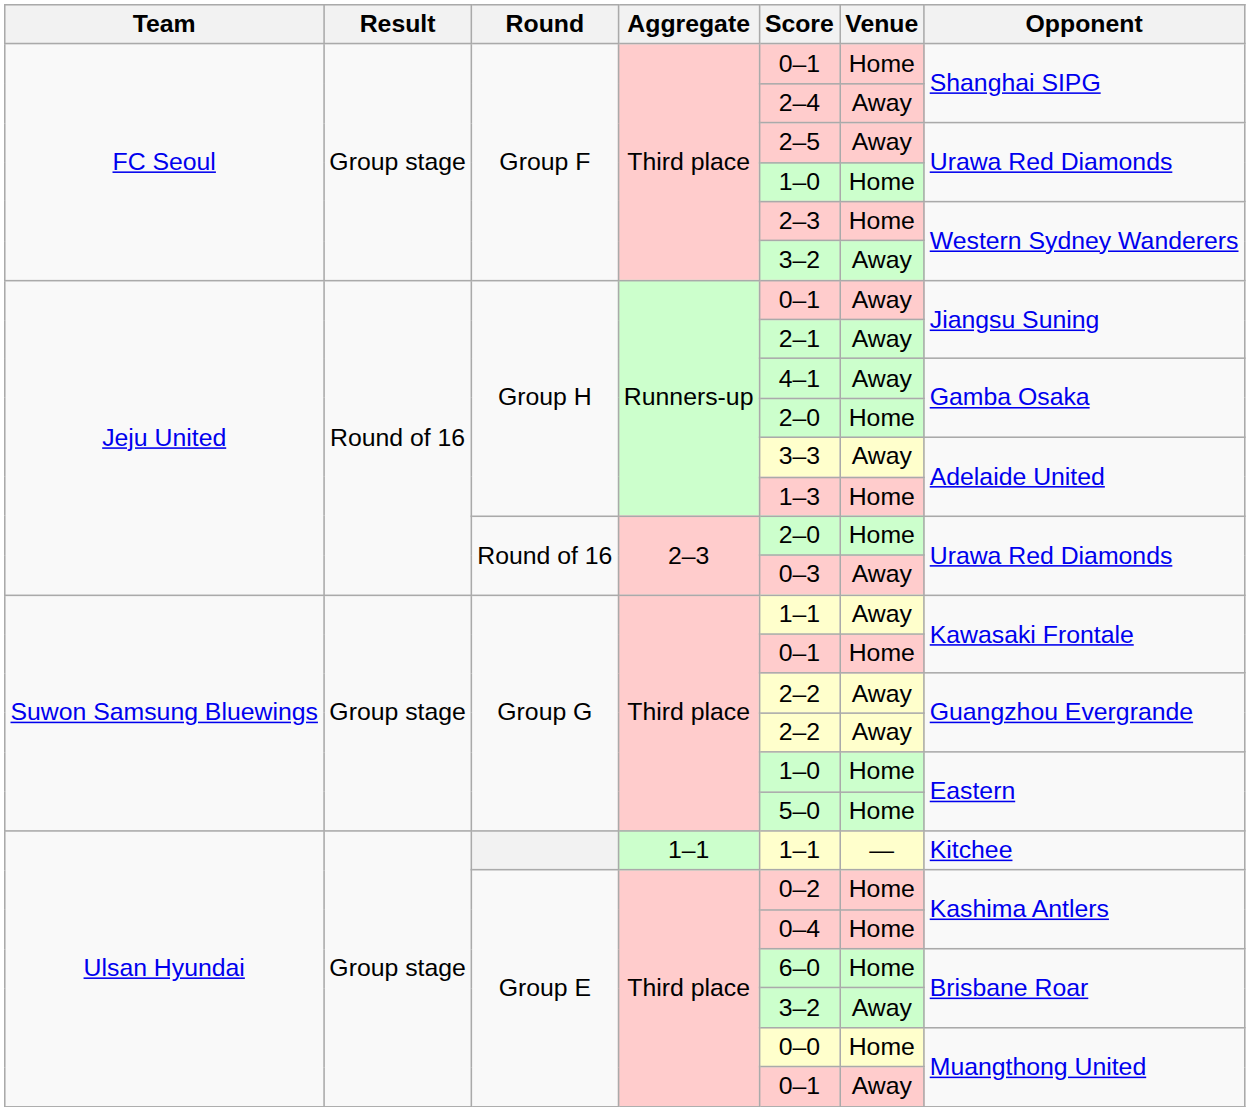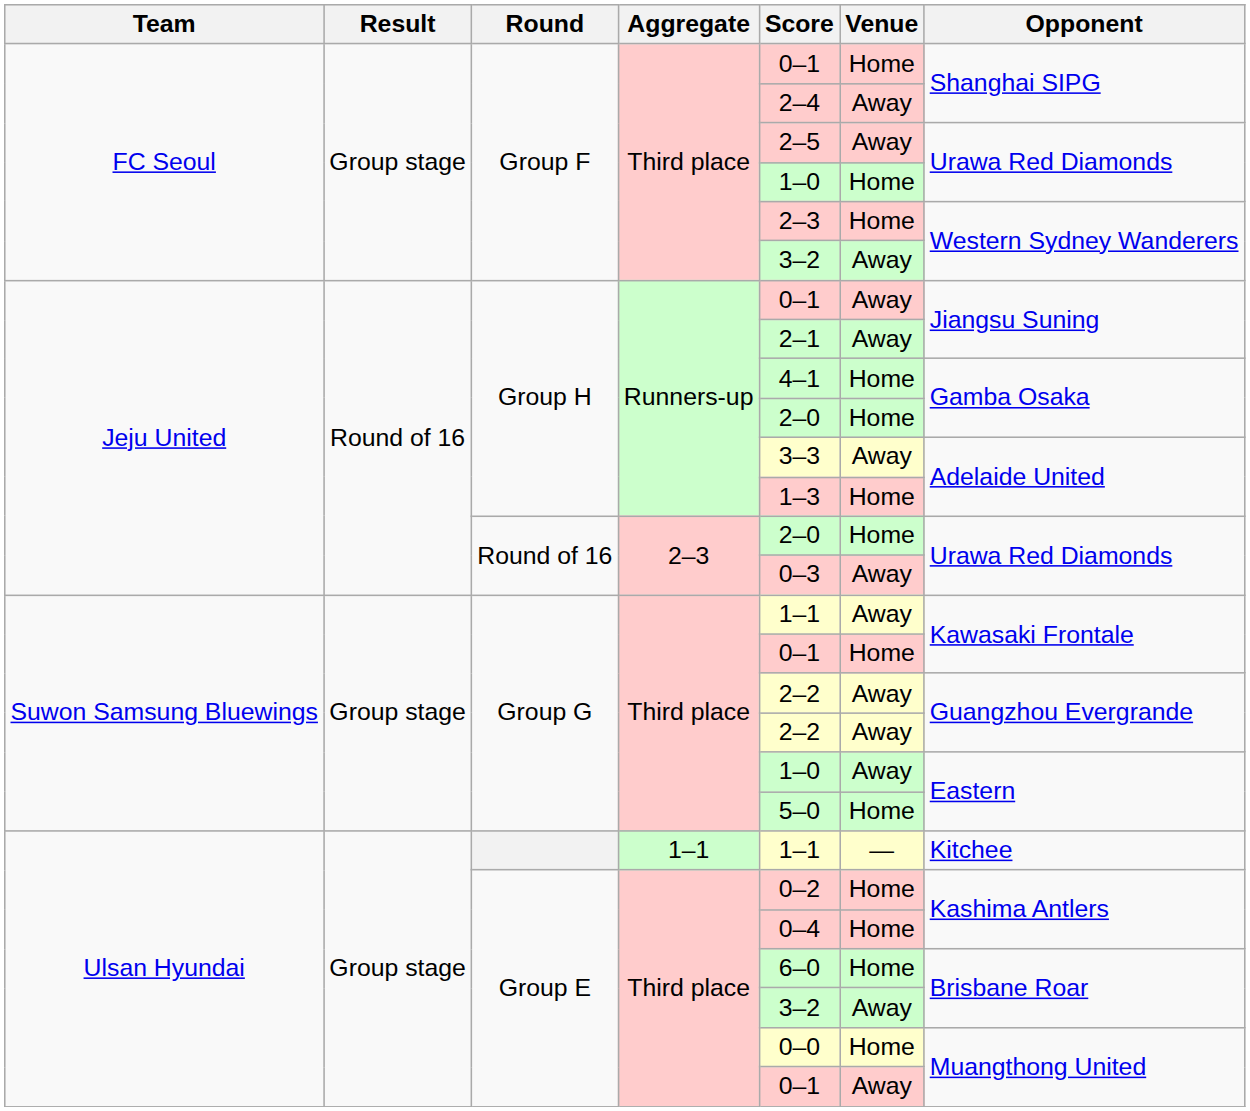(882, 378) Away -> (882, 378) Home
(882, 771) Home -> (882, 771) Away
